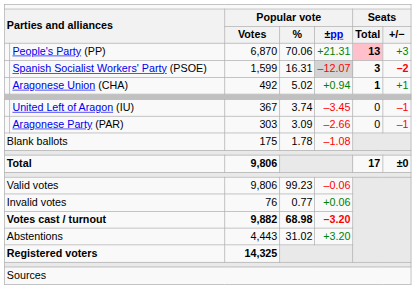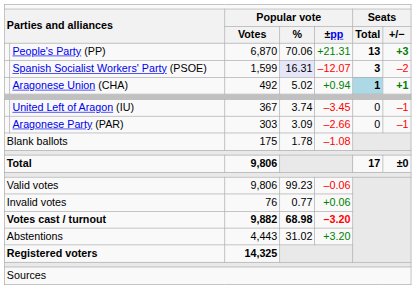(374, 51) pink background -> (374, 51) no background
(402, 51) normal -> (402, 51) bold
(299, 68) no background -> (299, 68) lavender background
(334, 68) lightgrey background -> (334, 68) no background
(403, 68) bold -> (403, 68) normal
(377, 85) no background -> (377, 85) lightblue background
(402, 85) normal -> (402, 85) bold
